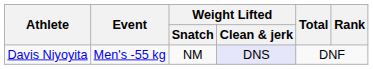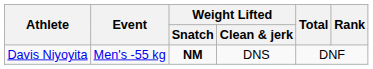(193, 55) normal -> (193, 55) bold
(256, 55) lavender background -> (256, 55) no background
